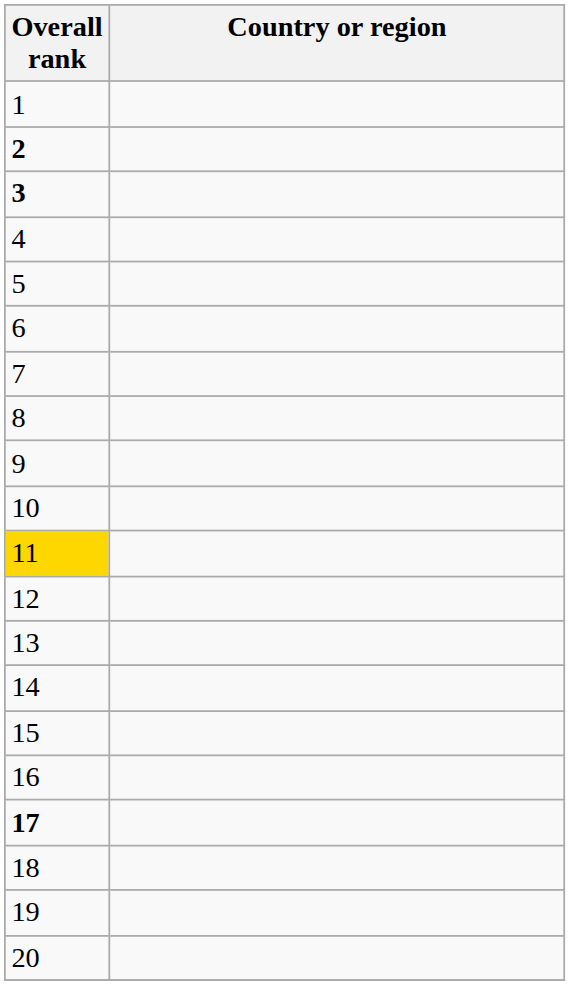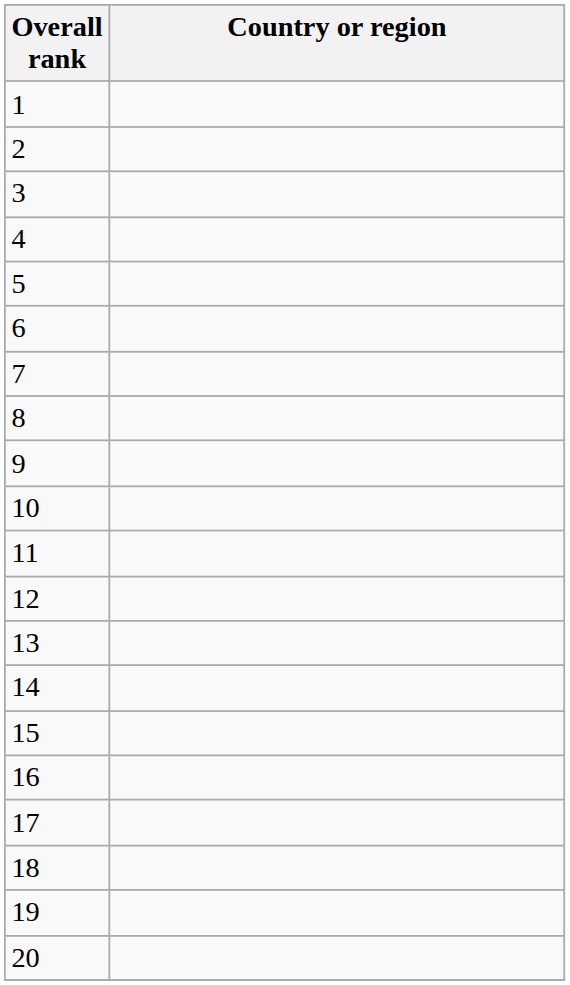(18, 148) bold -> (18, 148) normal
(18, 193) bold -> (18, 193) normal
(25, 552) gold background -> (25, 552) no background
(26, 822) bold -> (26, 822) normal
